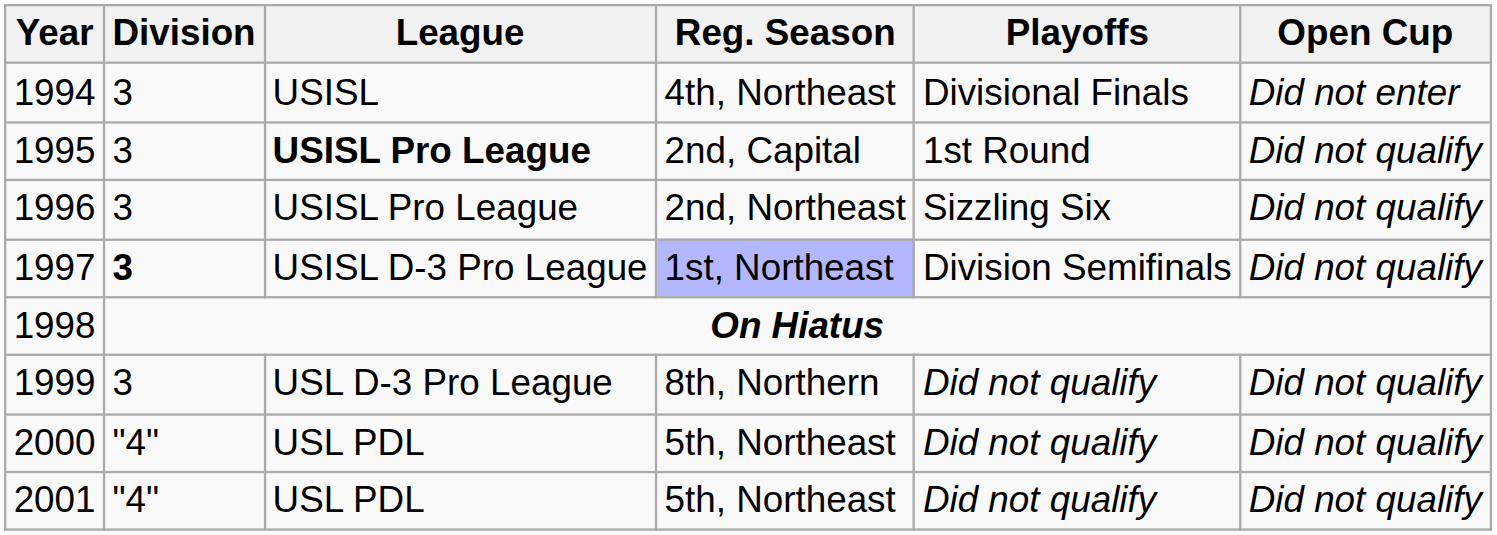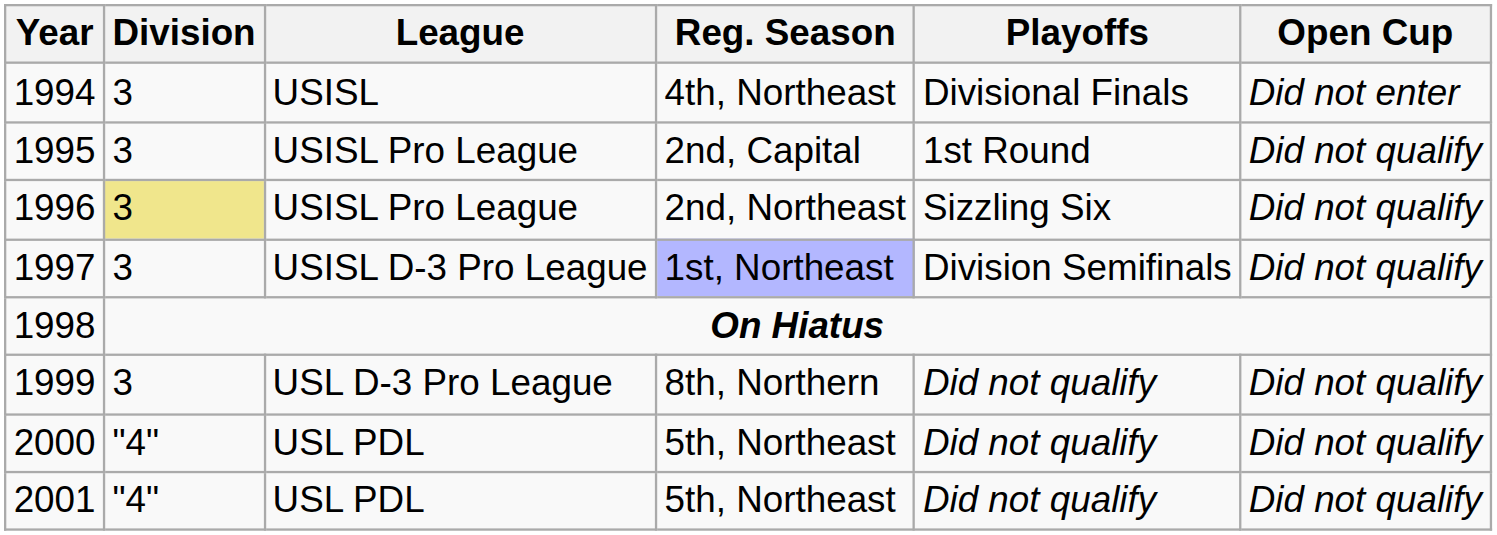(432, 150) bold -> (425, 150) normal
(123, 208) no background -> (123, 208) khaki background
(123, 267) bold -> (123, 267) normal
